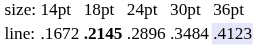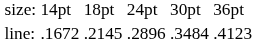(103, 33) bold -> (103, 33) normal
(233, 33) lavender background -> (233, 33) no background
